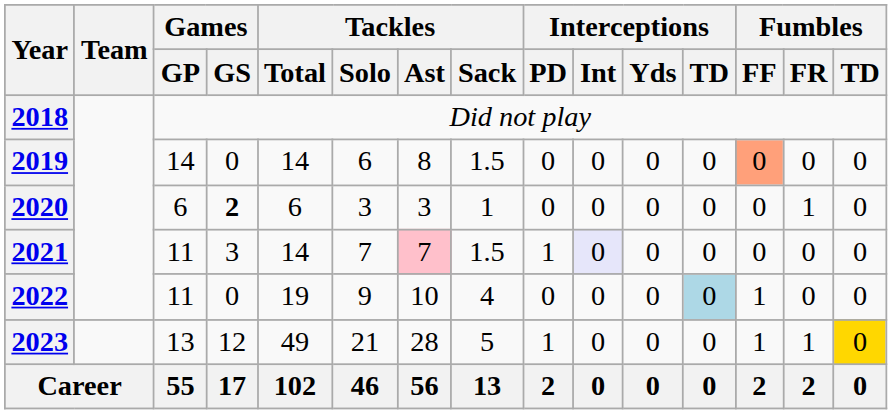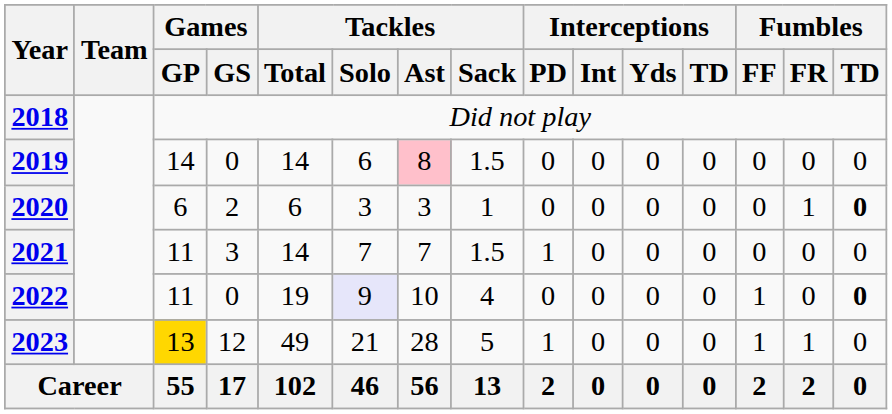(424, 161) no background -> (424, 161) pink background
(759, 161) lightsalmon background -> (759, 161) no background
(232, 206) bold -> (232, 206) normal
(860, 206) normal -> (860, 206) bold
(424, 251) pink background -> (424, 251) no background
(598, 251) lavender background -> (598, 251) no background
(365, 296) no background -> (365, 296) lavender background
(709, 296) lightblue background -> (709, 296) no background
(860, 296) normal -> (860, 296) bold
(180, 341) no background -> (180, 341) gold background
(860, 341) gold background -> (860, 341) no background
